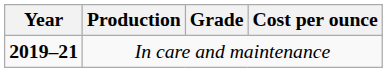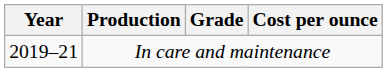(44, 51) bold -> (44, 51) normal
